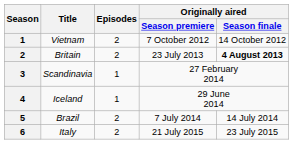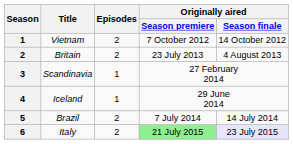(252, 55) bold -> (252, 55) normal
(178, 132) no background -> (178, 132) lightgreen background
(252, 132) no background -> (252, 132) lavender background
